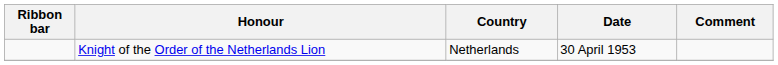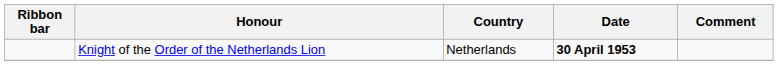(598, 49) normal -> (596, 49) bold
